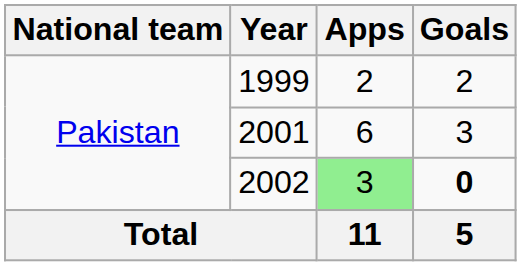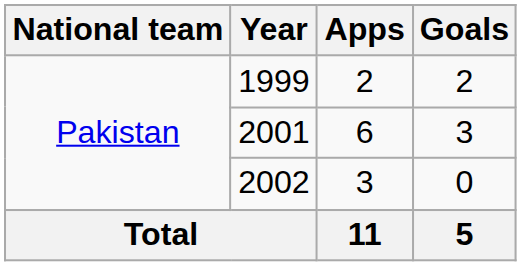(365, 183) lightgreen background -> (365, 183) no background
(464, 183) bold -> (464, 183) normal
